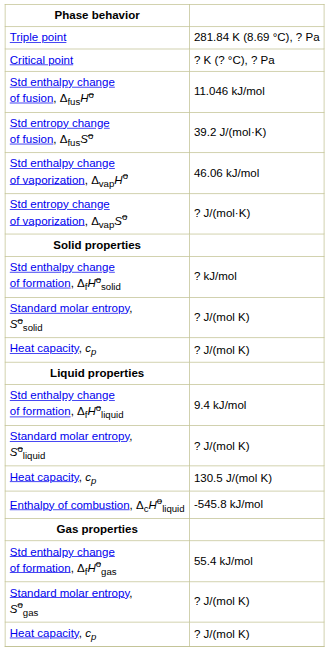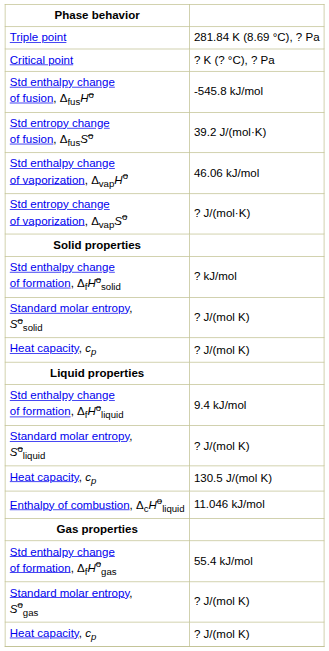(229, 91) 11.046 kJ/mol -> (228, 91) -545.8 kJ/mol
(228, 504) -545.8 kJ/mol -> (229, 504) 11.046 kJ/mol
